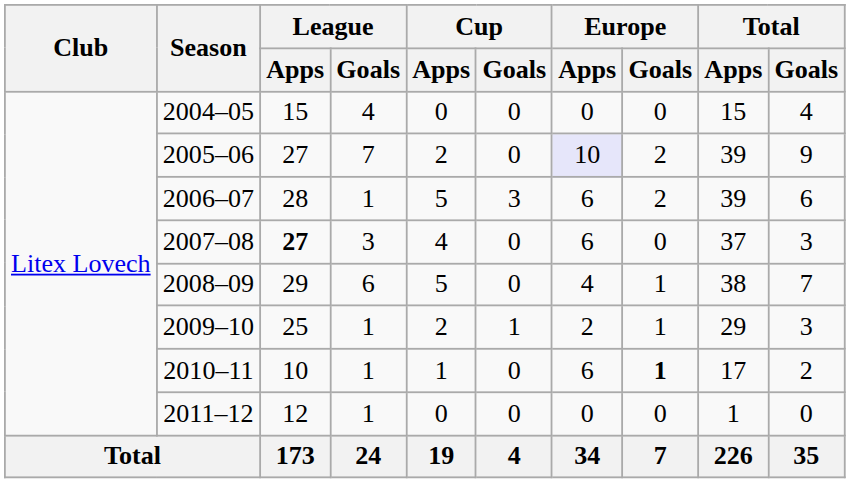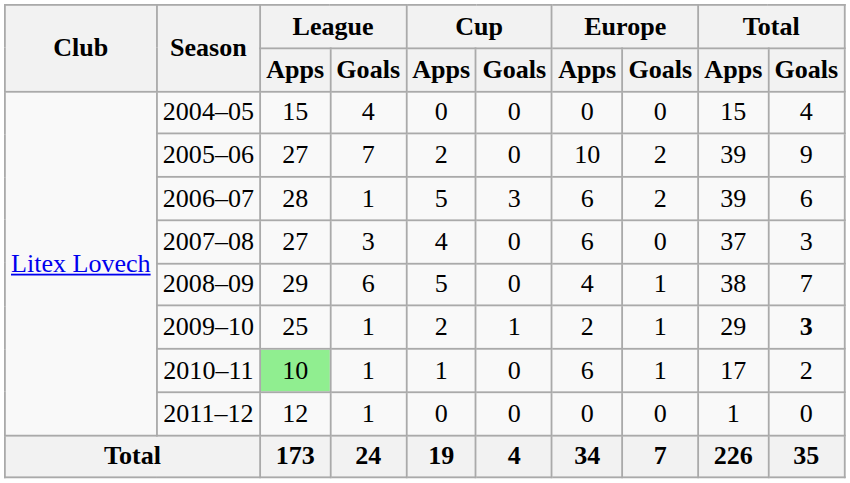(587, 155) lavender background -> (587, 155) no background
(295, 241) bold -> (295, 241) normal
(806, 327) normal -> (806, 327) bold
(295, 370) no background -> (295, 370) lightgreen background
(660, 370) bold -> (660, 370) normal
